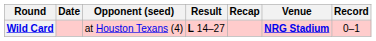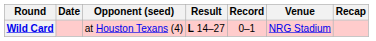columns swapped: (351, 12) <-> (245, 12)
(297, 28) bold -> (300, 28) normal
